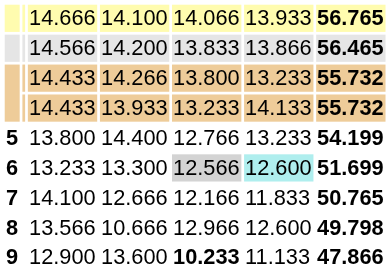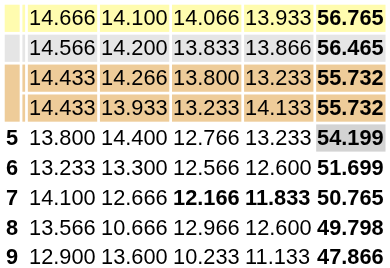(350, 137) no background -> (350, 137) lightgrey background
(206, 167) lightgrey background -> (206, 167) no background
(278, 167) paleturquoise background -> (278, 167) no background
(206, 197) normal -> (206, 197) bold
(278, 197) normal -> (278, 197) bold
(206, 257) bold -> (206, 257) normal
